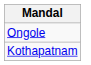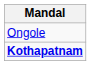(42, 51) normal -> (45, 51) bold
